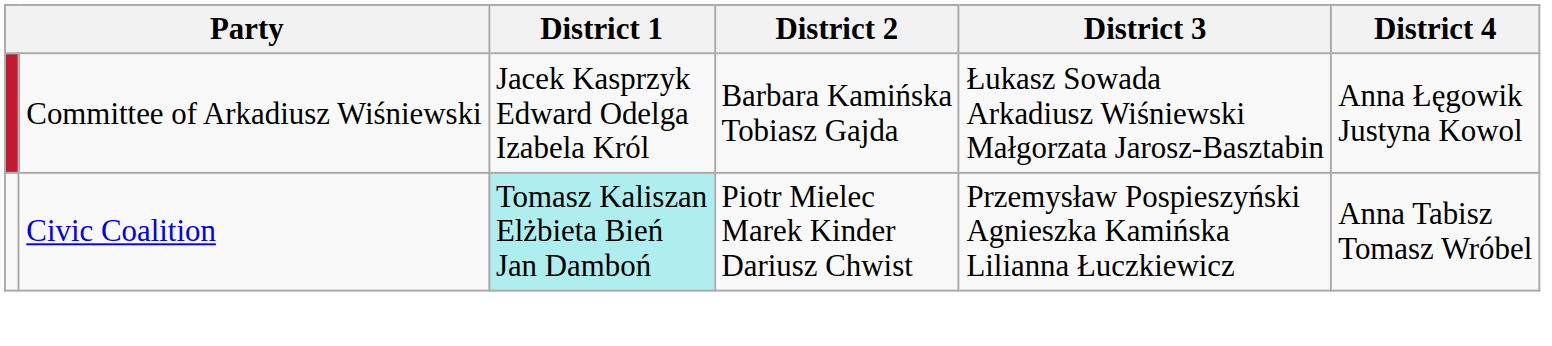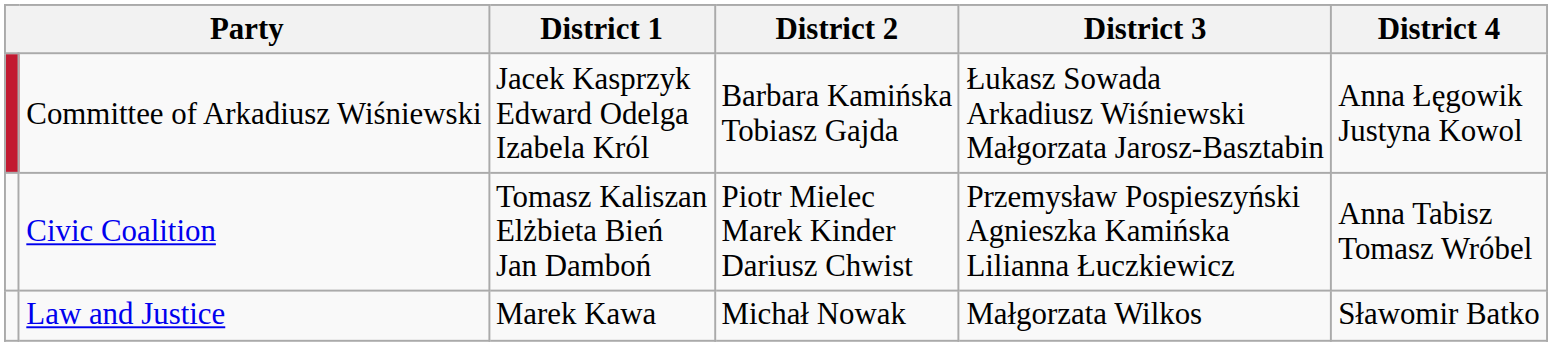(602, 231) paleturquoise background -> (602, 231) no background
+ row: (126, 314)
